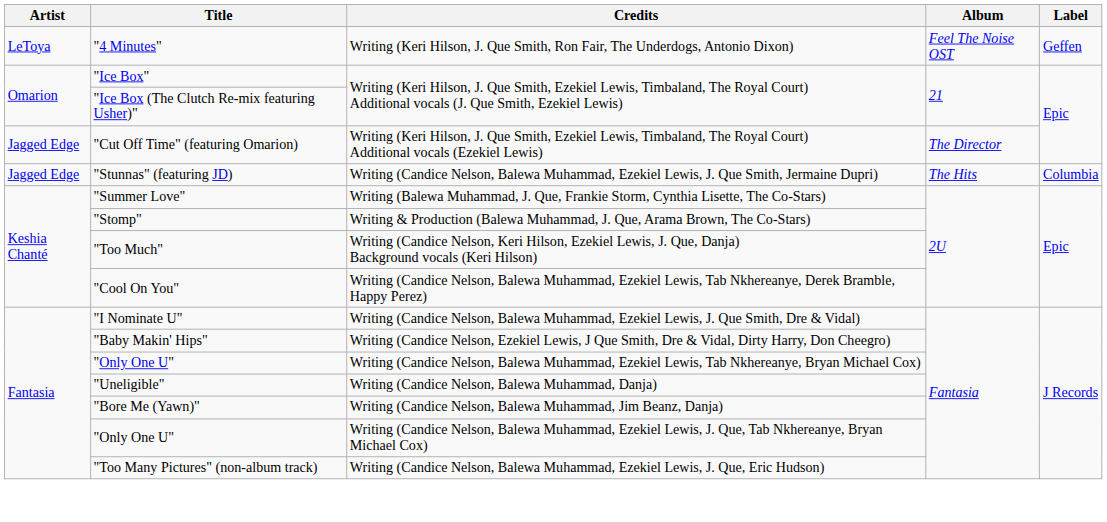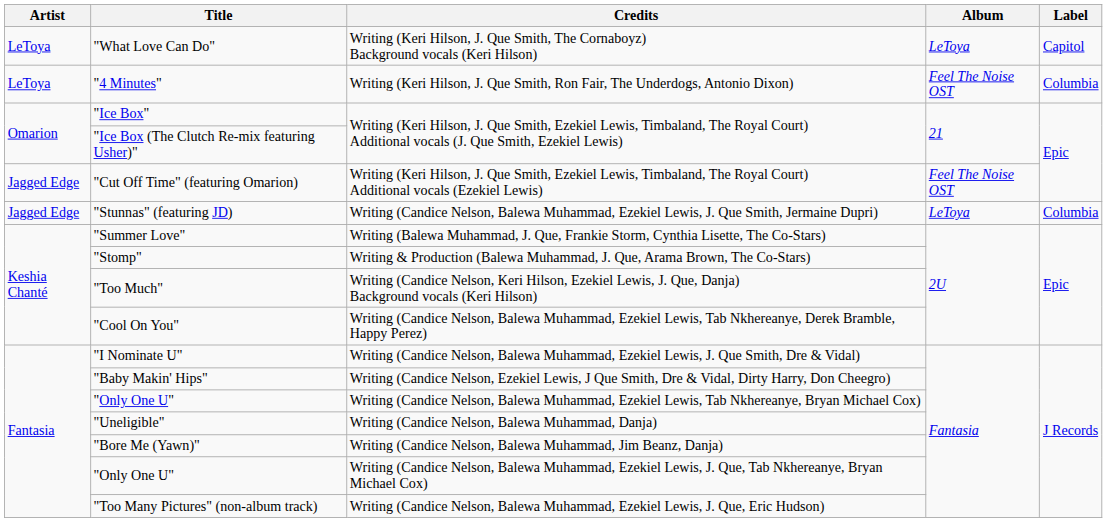+ row: (154, 45)
(1062, 45) Geffen -> (1071, 84) Columbia
(965, 144) The Director -> (971, 182) Feel The Noise OST
(953, 174) The Hits -> (949, 213) LeToya
